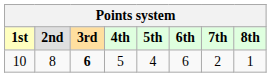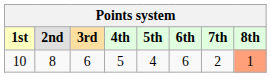(87, 60) bold -> (87, 60) normal
(250, 60) no background -> (250, 60) lightsalmon background
